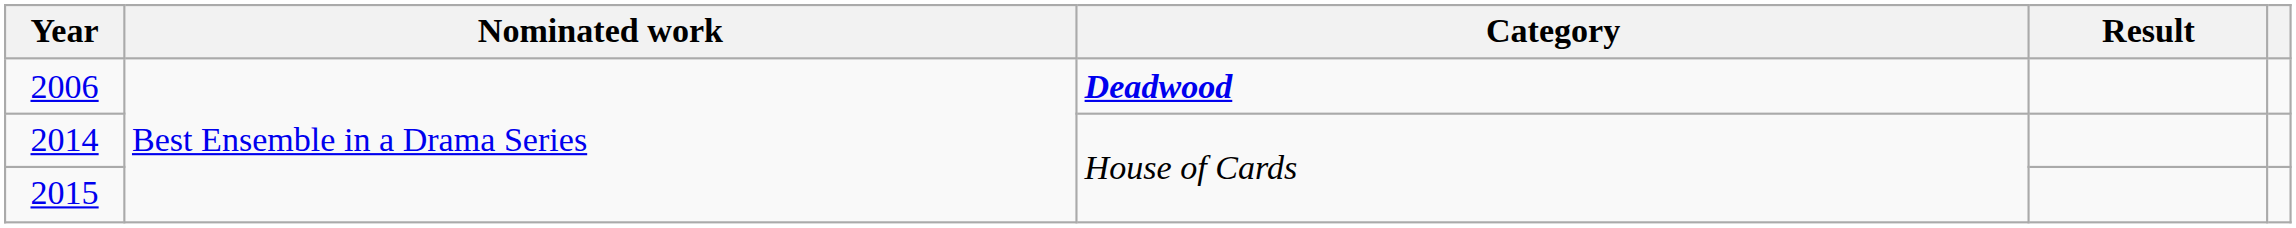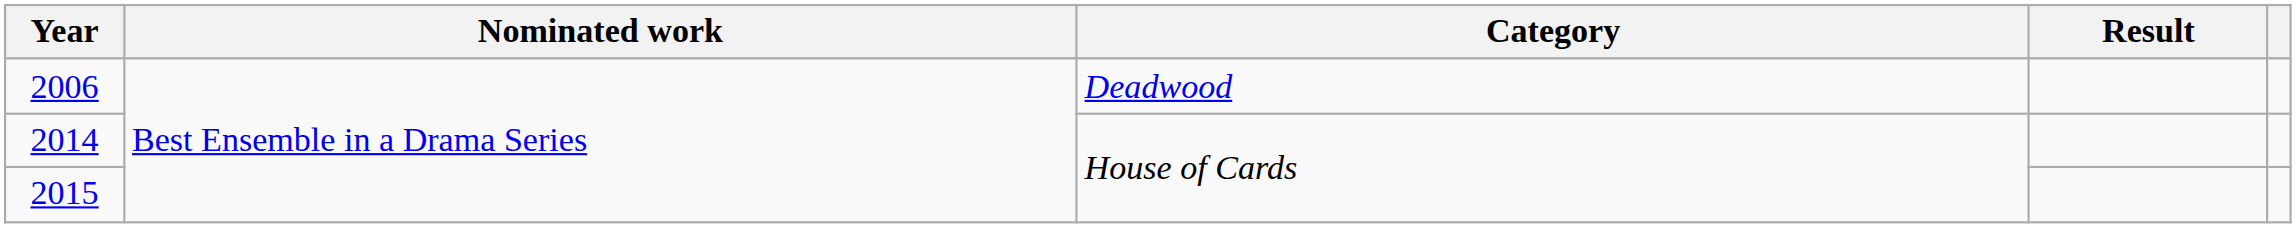(1158, 85) bold -> (1158, 85) normal
